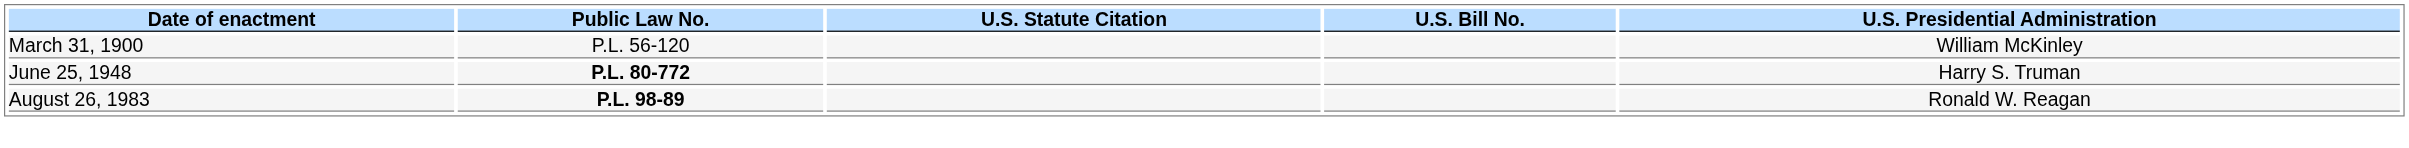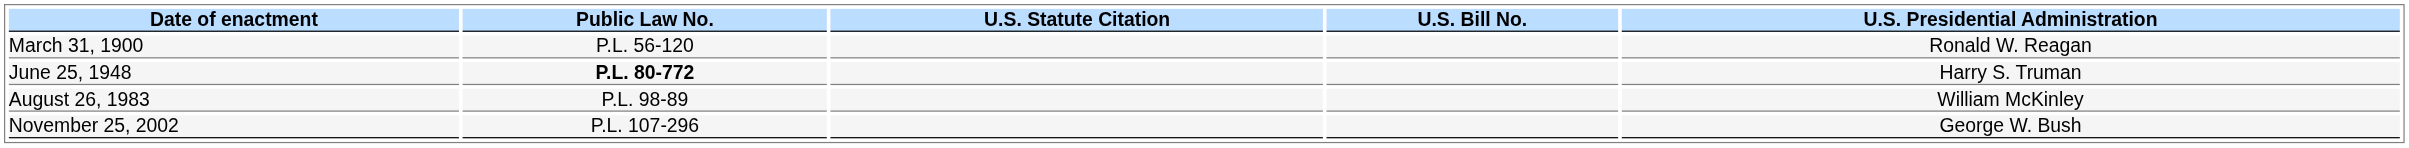(2010, 46) William McKinley -> (2011, 46) Ronald W. Reagan
(641, 99) bold -> (645, 99) normal
(2010, 99) Ronald W. Reagan -> (2011, 99) William McKinley
+ row: (94, 126)
